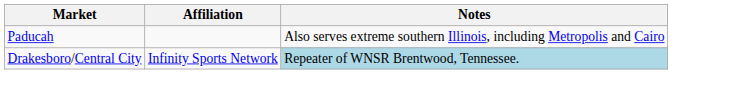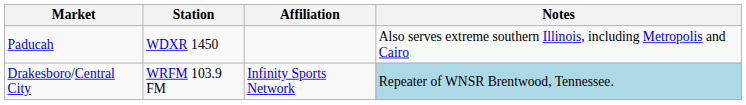+ column: (194, 15)
